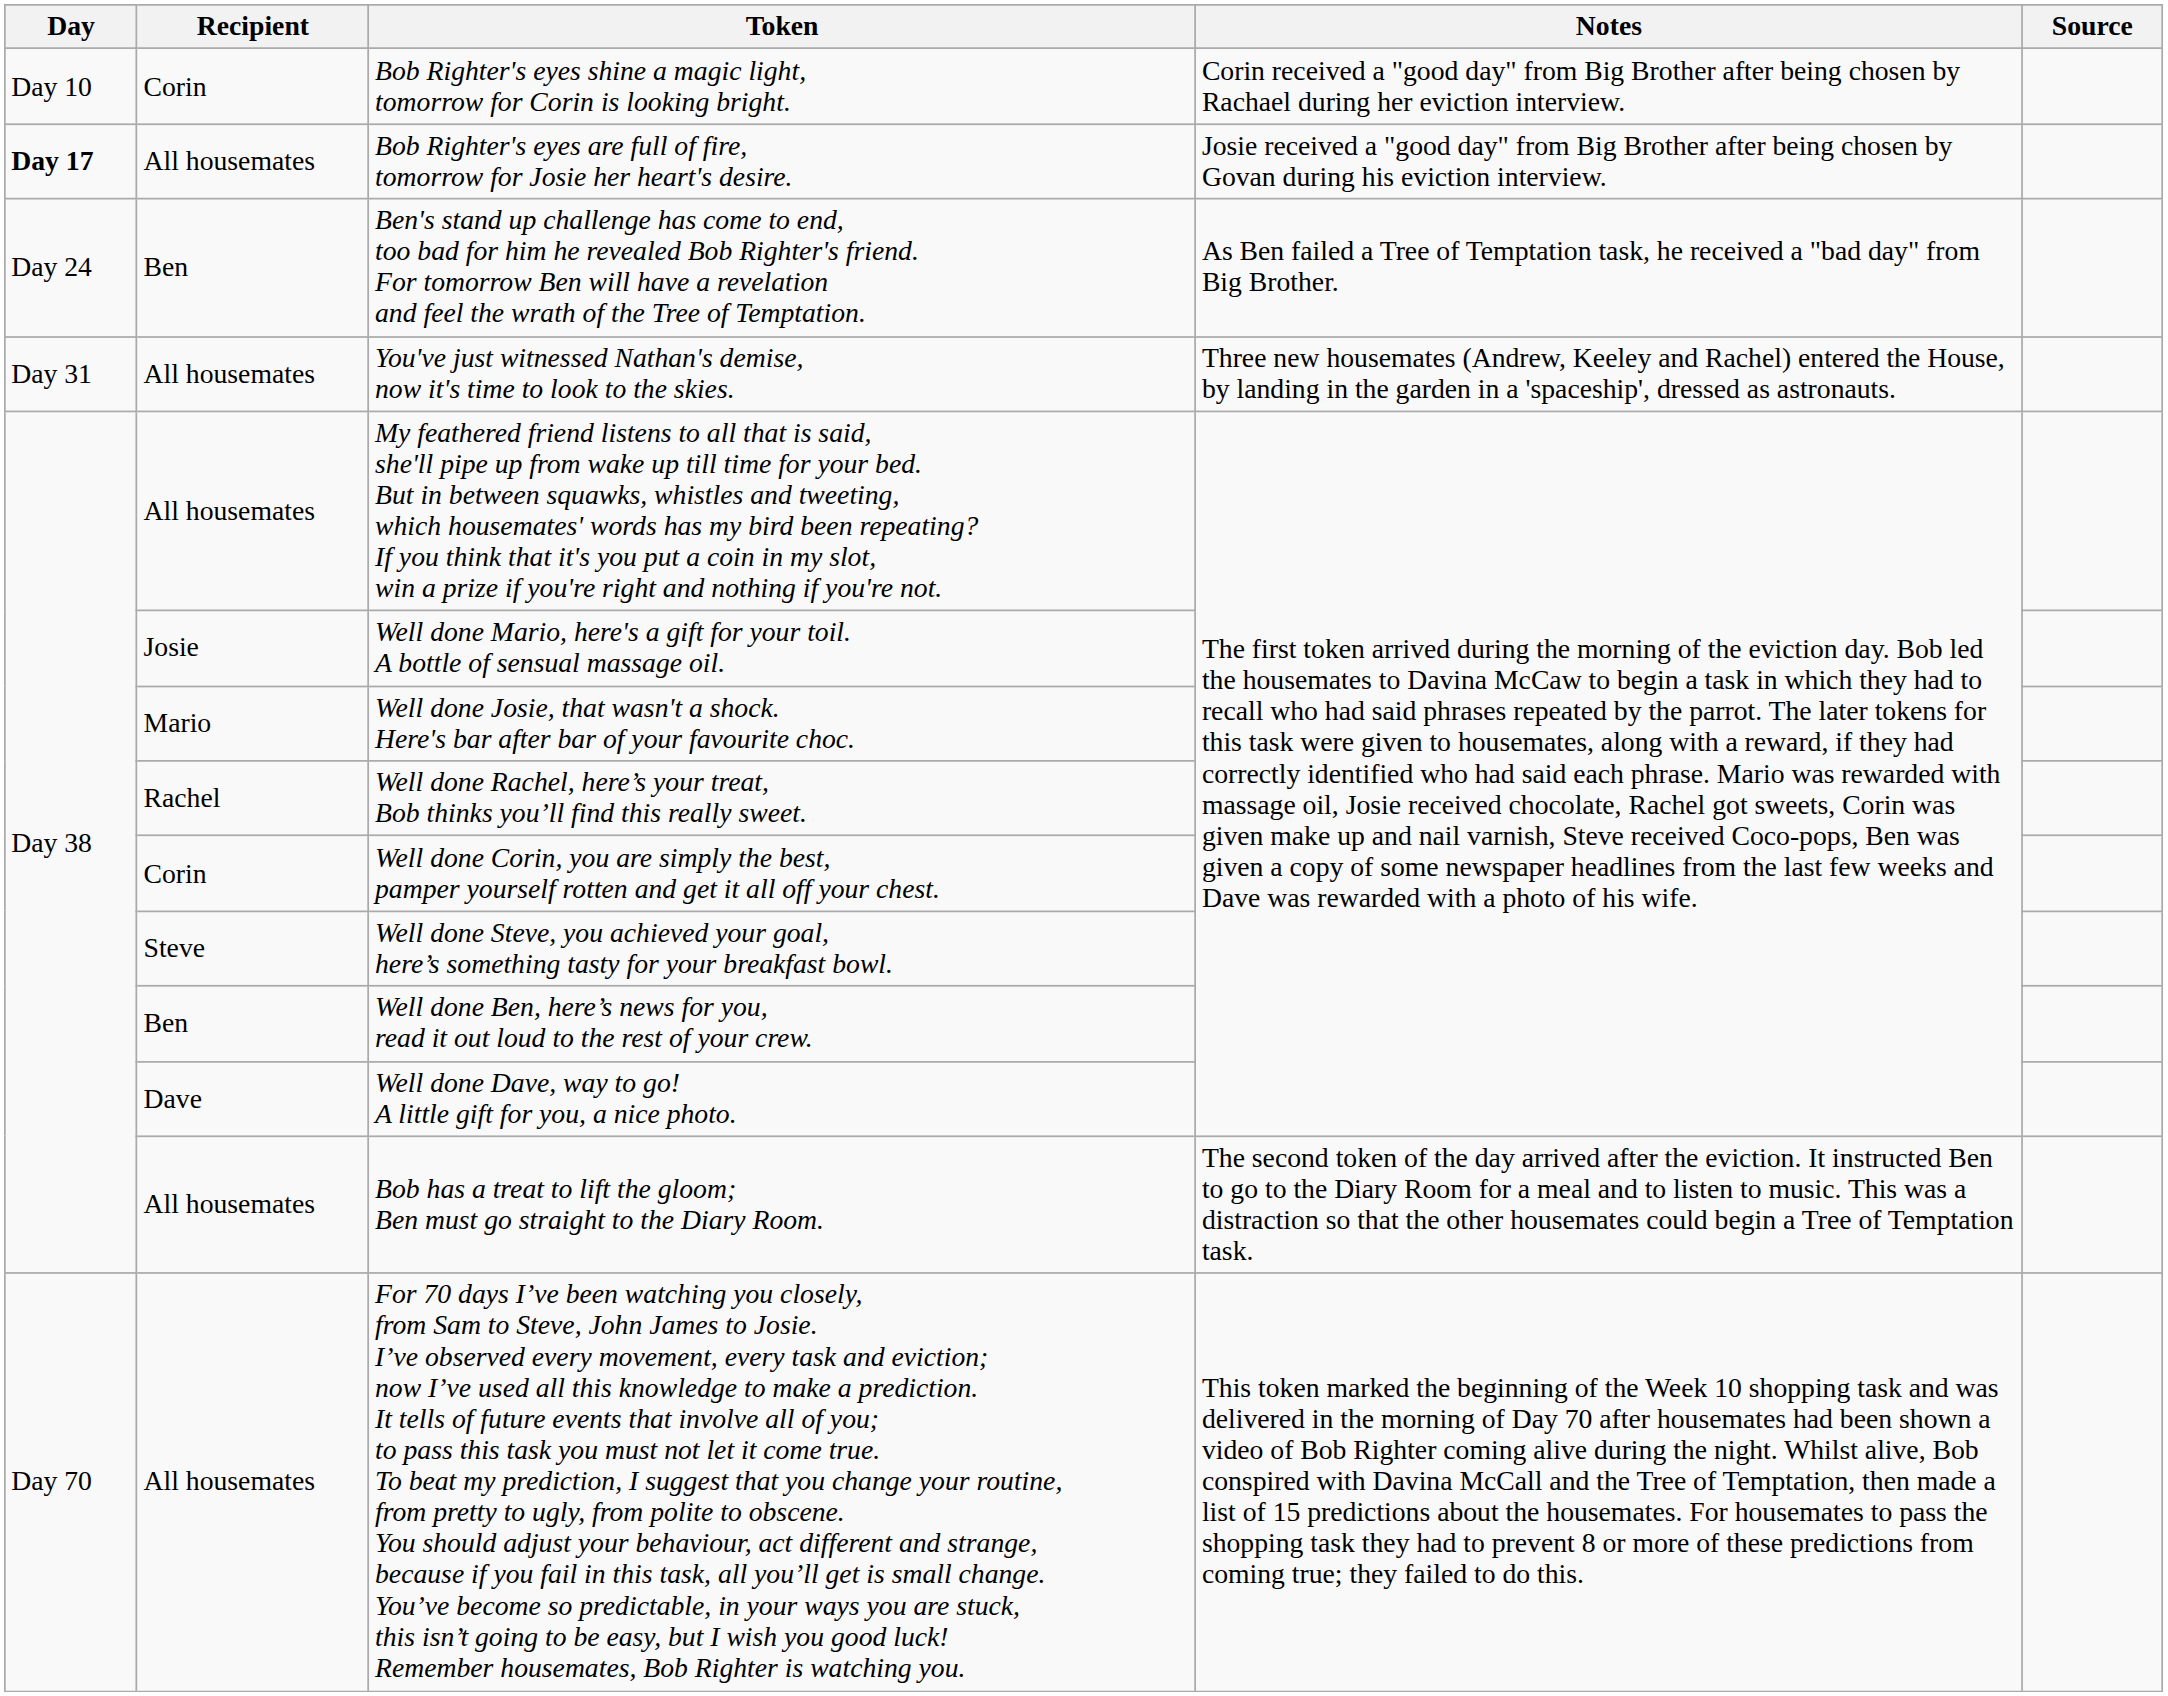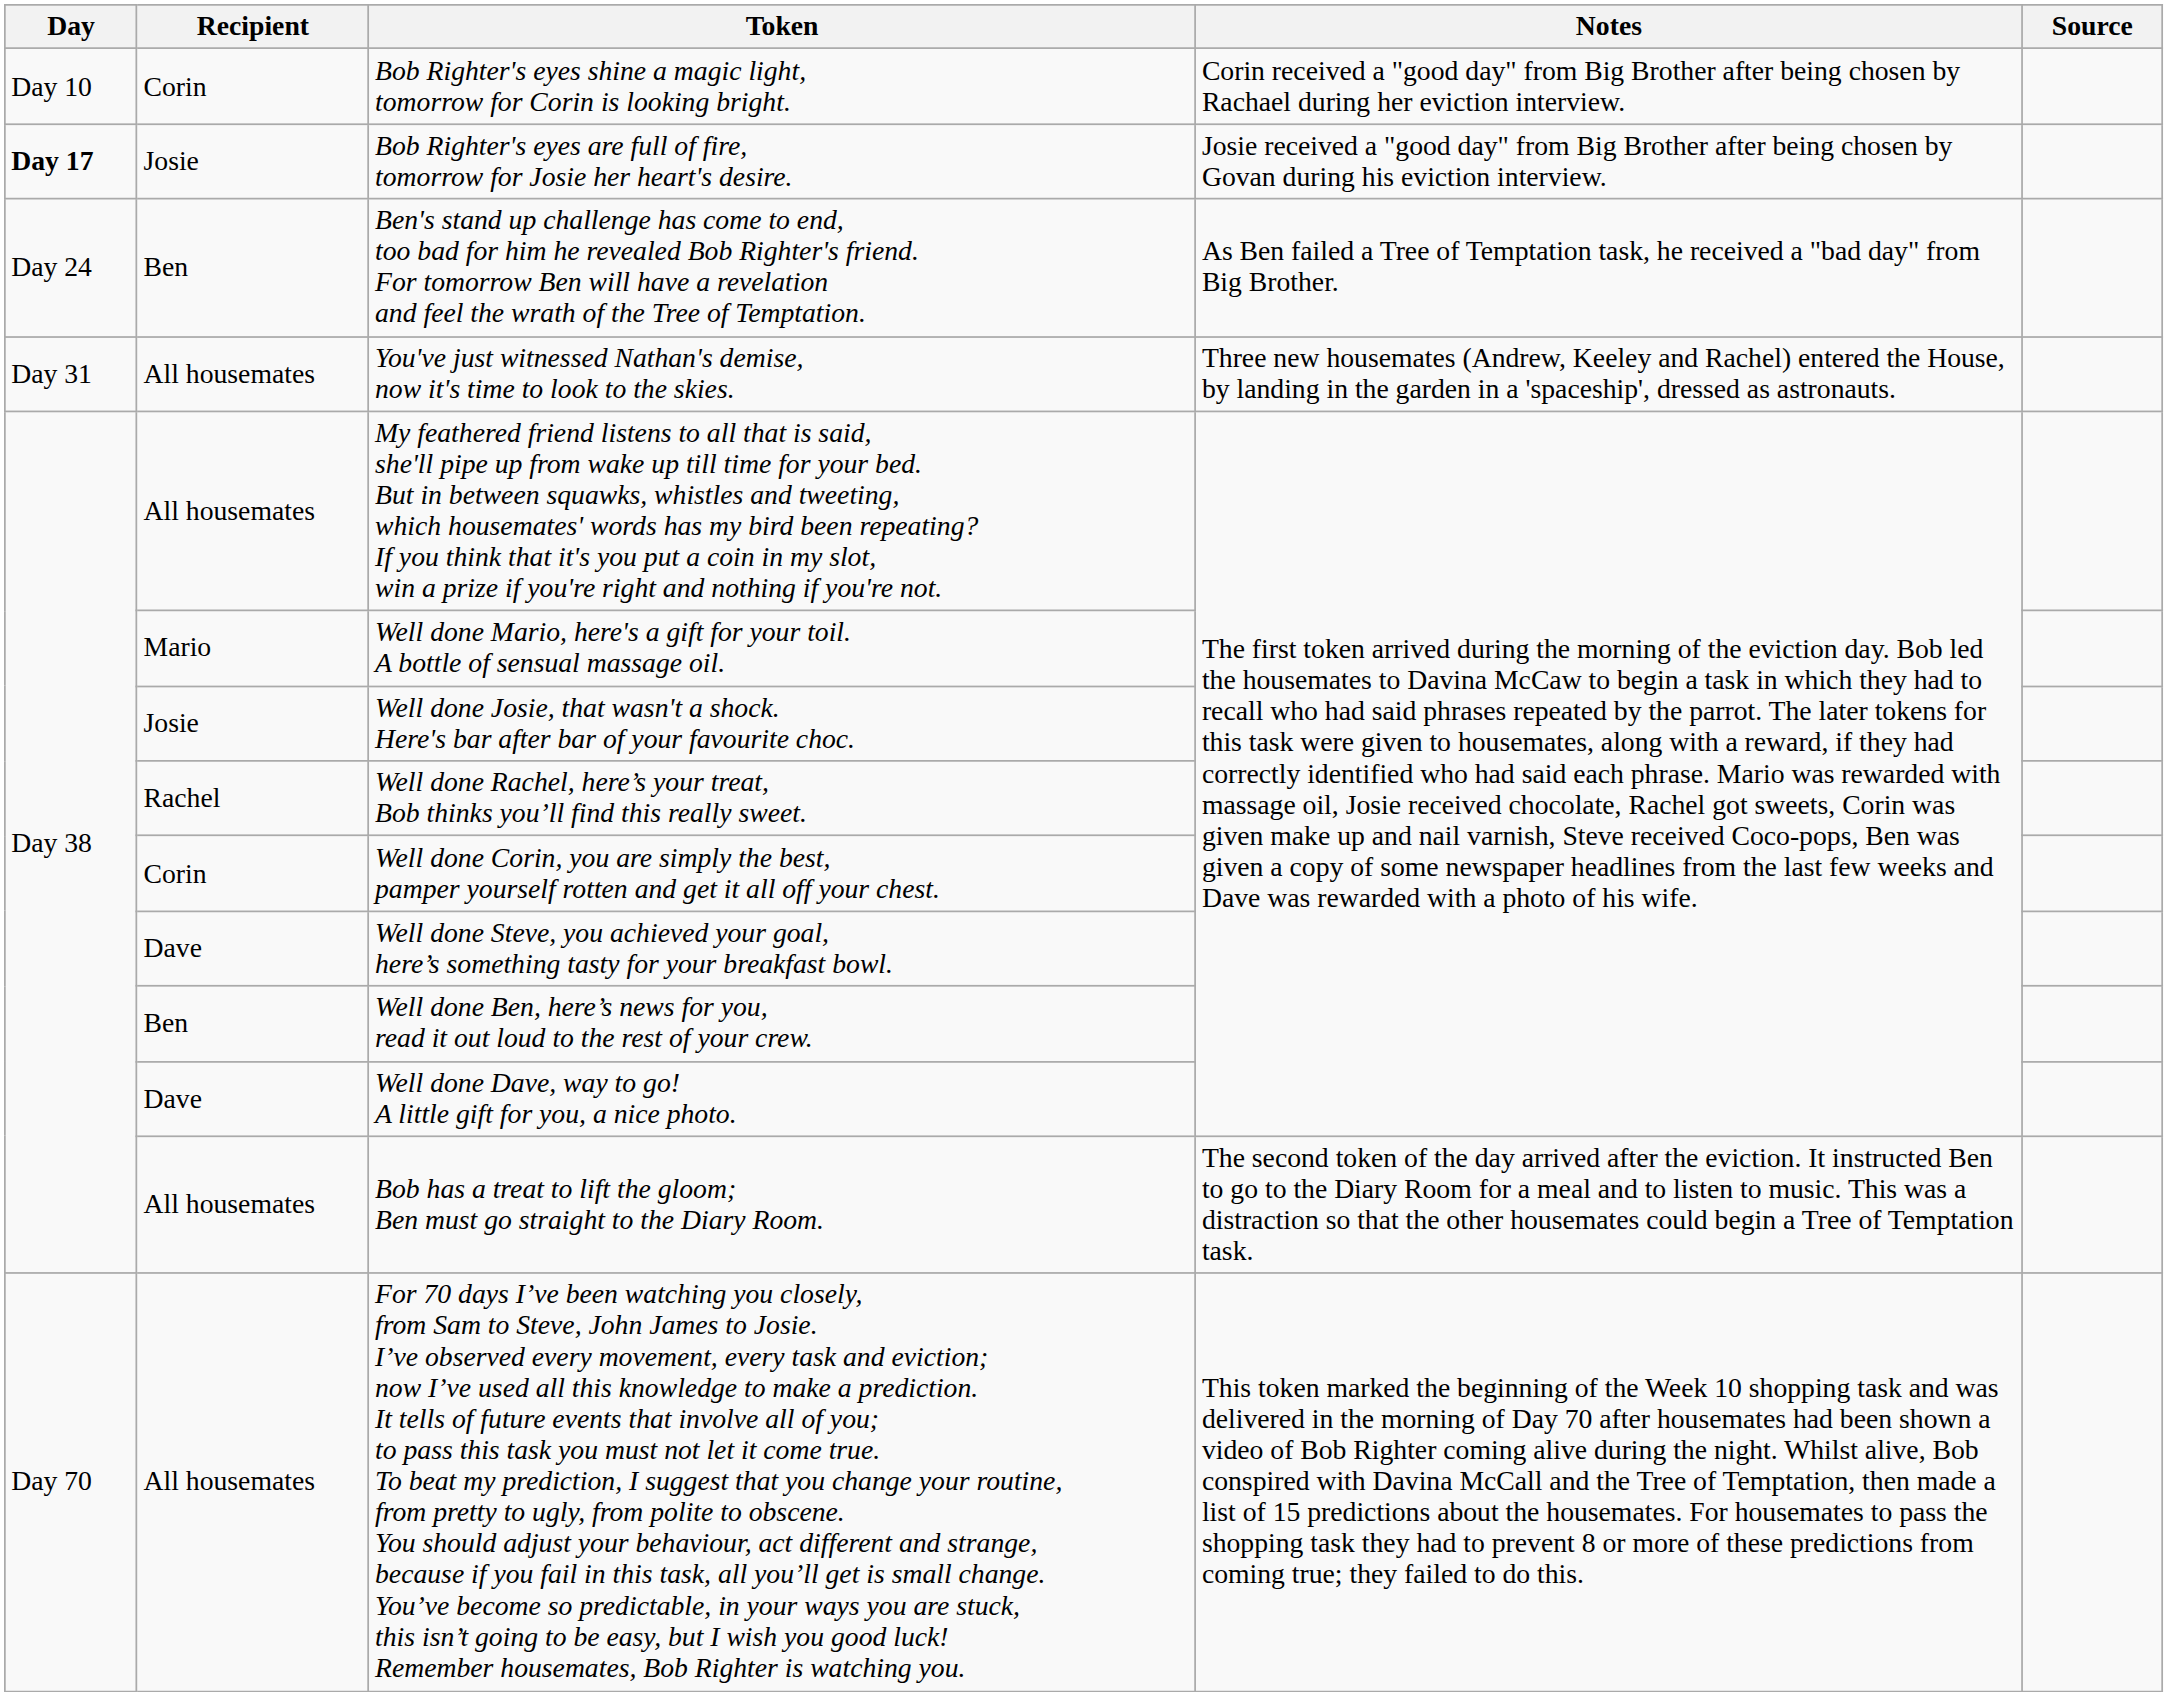(229, 160) All housemates -> (171, 160) Josie
(171, 647) Josie -> (177, 647) Mario
(177, 722) Mario -> (171, 722) Josie
(174, 948) Steve -> (173, 948) Dave
